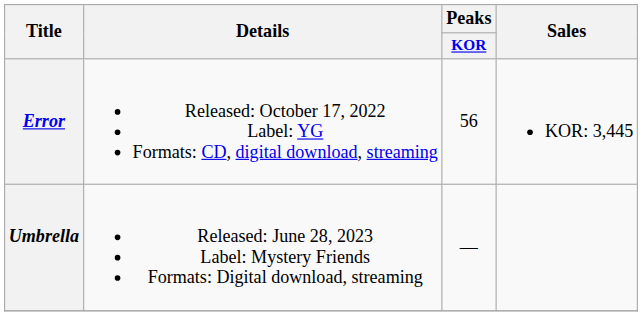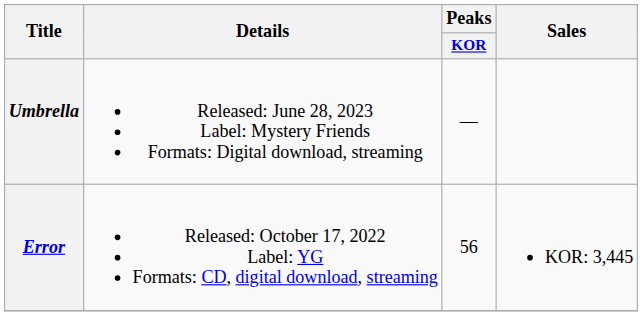rows swapped: (44, 121) <-> (44, 237)
